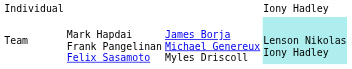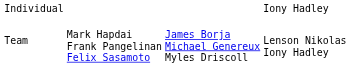(305, 46) paleturquoise background -> (305, 46) no background
